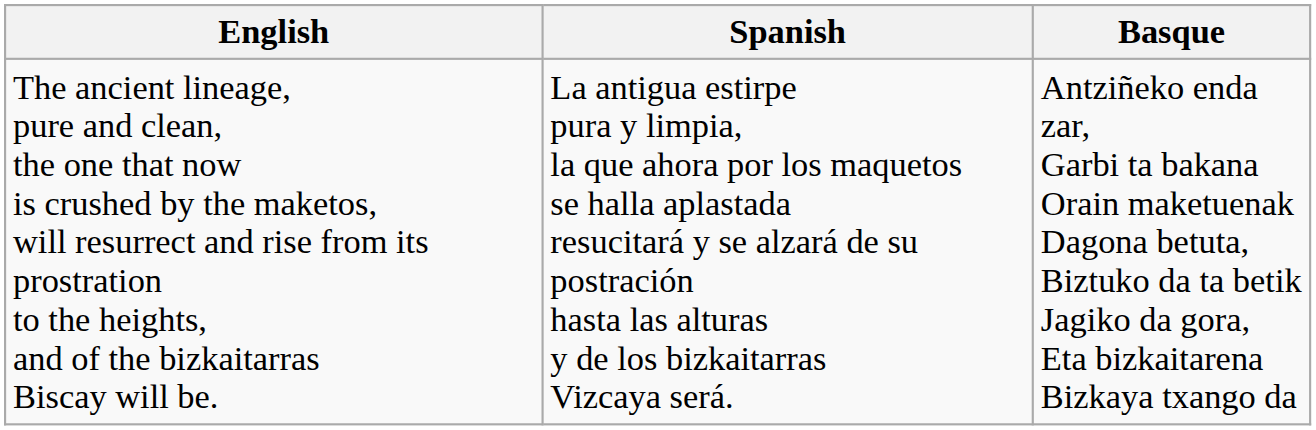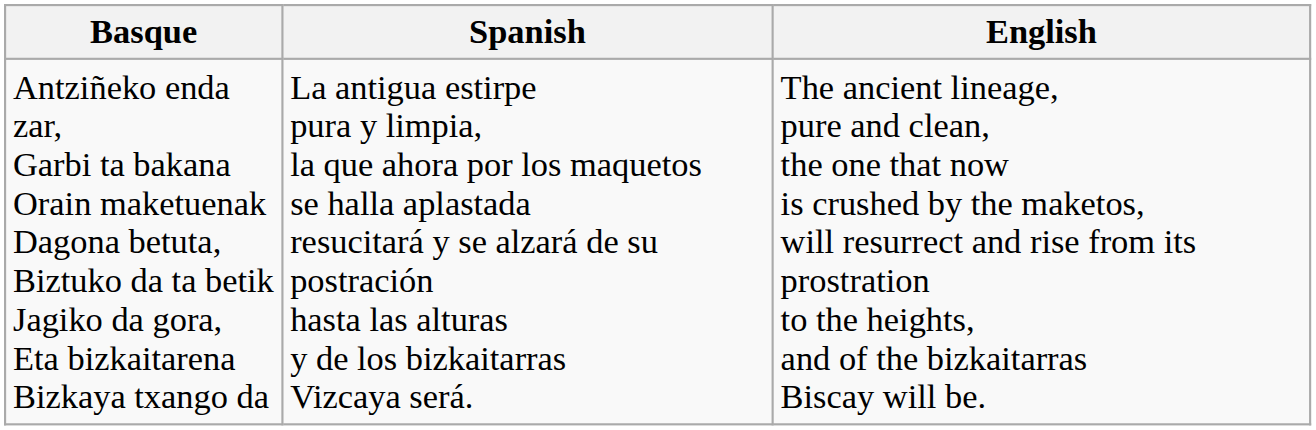columns swapped: (1172, 31) <-> (274, 31)
